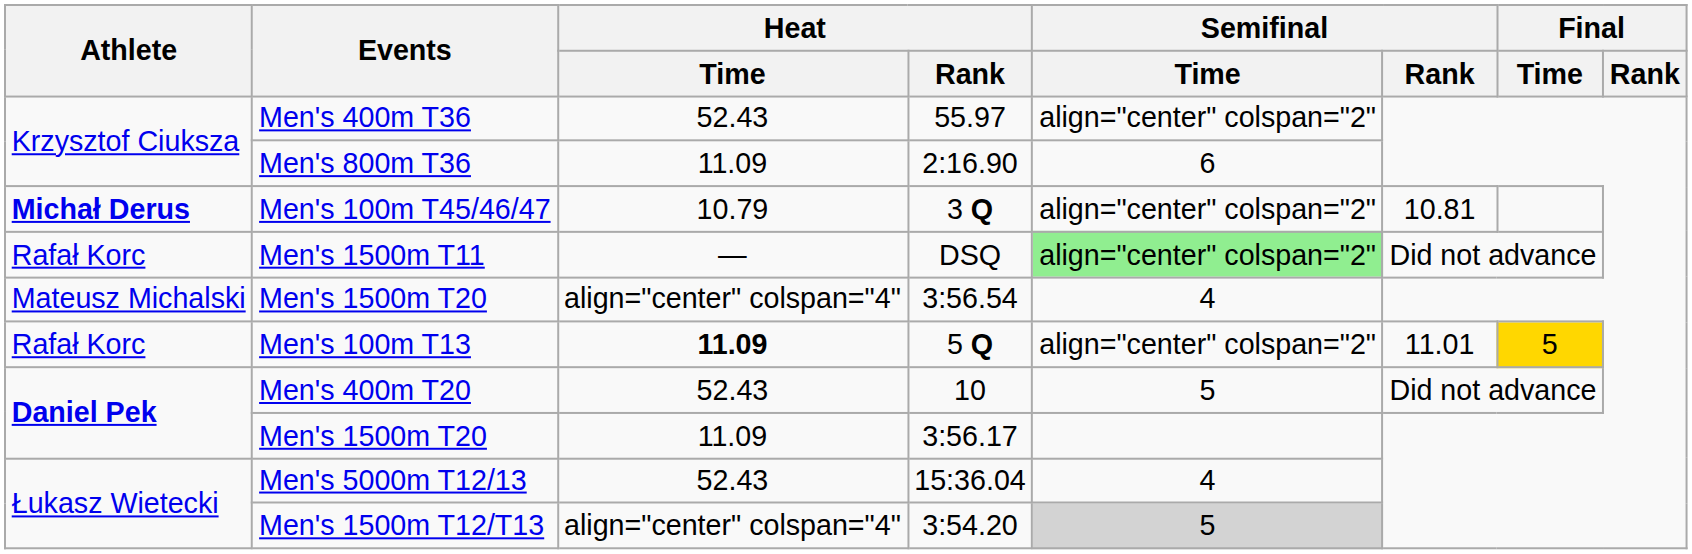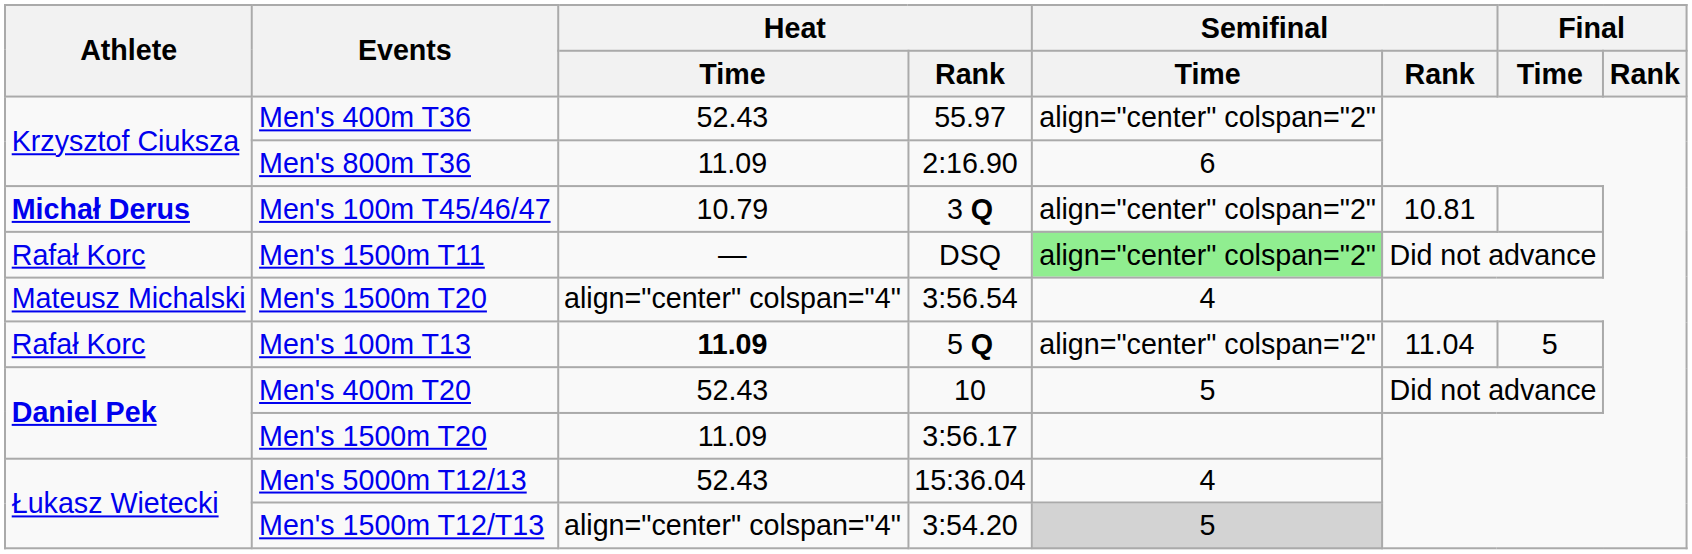(1440, 345) 11.01 -> (1440, 345) 11.04
(1550, 345) gold background -> (1550, 345) no background
